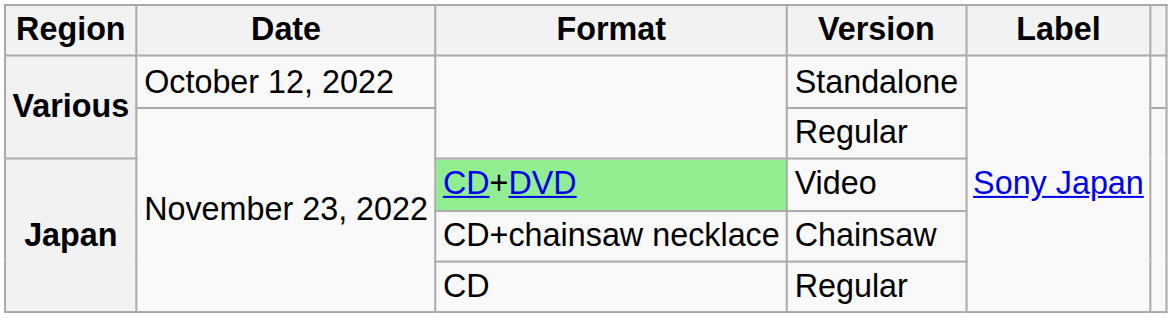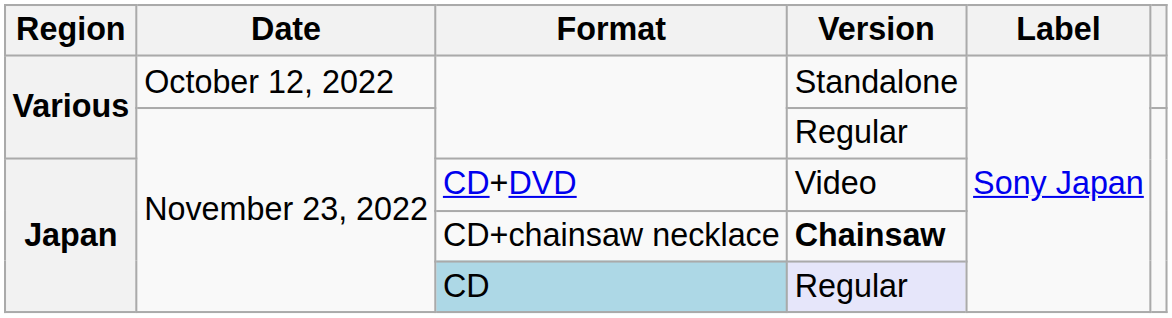(510, 183) lightgreen background -> (510, 183) no background
(866, 235) normal -> (870, 235) bold
(466, 286) no background -> (466, 286) lightblue background
(851, 286) no background -> (851, 286) lavender background
